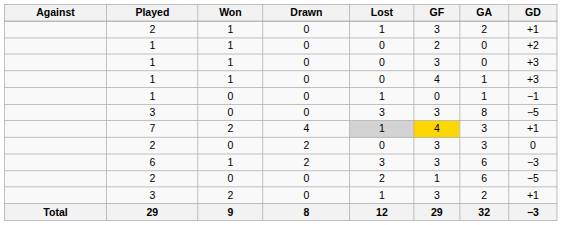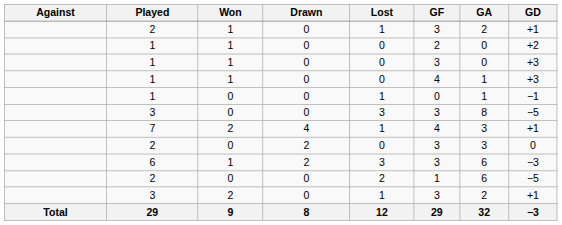(382, 129) lightgrey background -> (382, 129) no background
(437, 129) gold background -> (437, 129) no background
